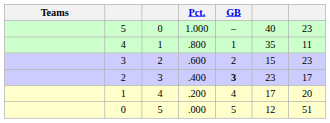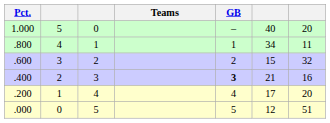columns swapped: (55, 12) <-> (197, 12)
(307, 28) 23 -> (307, 28) 20
(270, 45) 35 -> (270, 45) 34
(307, 61) 23 -> (307, 61) 32
(270, 77) 23 -> (270, 77) 21
(307, 77) 17 -> (307, 77) 16
